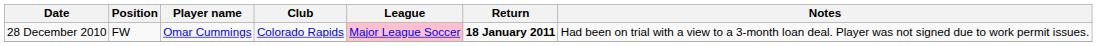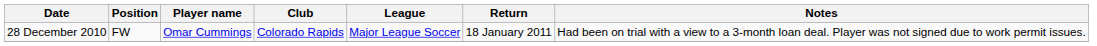(405, 32) pink background -> (405, 32) no background
(511, 32) bold -> (509, 32) normal
